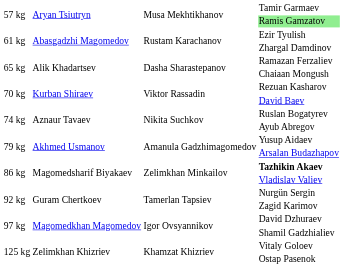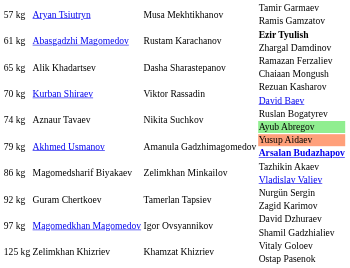(292, 21) lightgreen background -> (292, 21) no background
(282, 34) normal -> (284, 34) bold
(287, 127) no background -> (287, 127) lightgreen background
(285, 140) no background -> (285, 140) lightsalmon background
(299, 153) normal -> (302, 153) bold
(291, 166) bold -> (289, 166) normal
